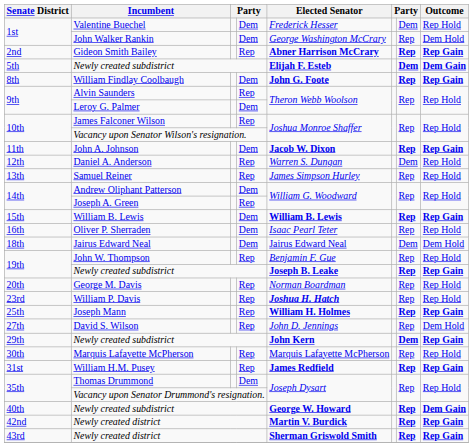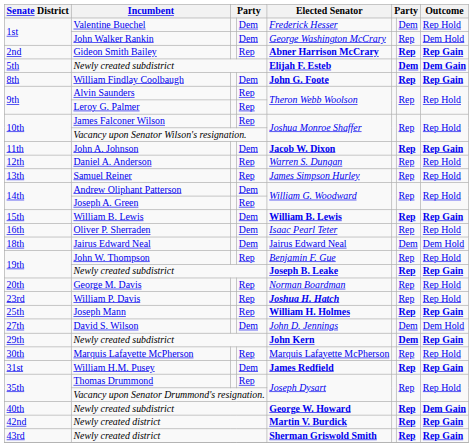(248, 107) Dem -> (247, 107) Rep
(408, 162) Dem -> (406, 162) Rep
(247, 326) Rep -> (248, 326) Dem
(406, 326) Rep -> (408, 326) Dem
(247, 367) Rep -> (248, 367) Dem
(248, 381) Dem -> (247, 381) Rep
